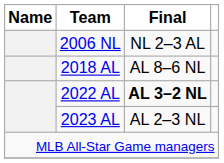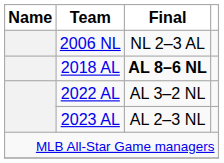(168, 69) normal -> (168, 69) bold
(168, 94) bold -> (168, 94) normal
